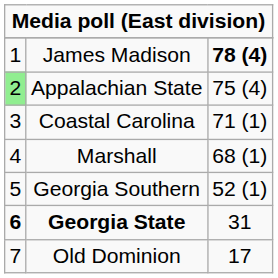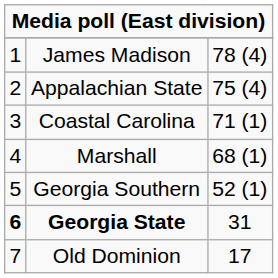(240, 54) bold -> (240, 54) normal
(15, 88) lightgreen background -> (15, 88) no background
